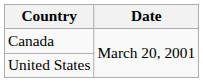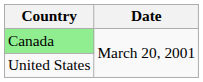(31, 41) no background -> (31, 41) lightgreen background
